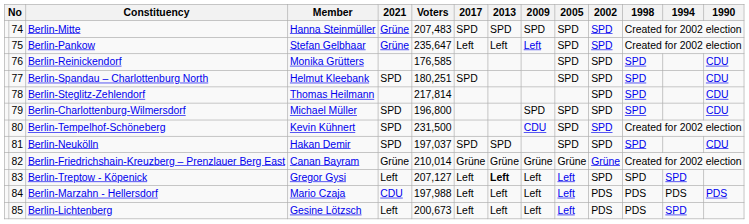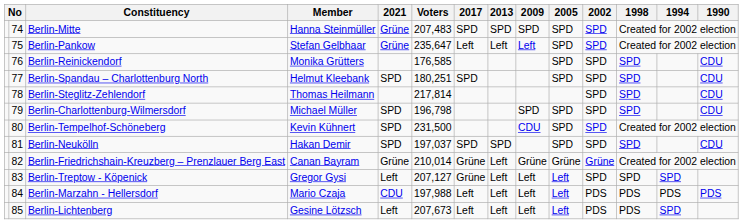(433, 111) 196,800 -> (433, 111) 196,798
(504, 161) Grüne -> (499, 161) Left
(465, 177) Left -> (471, 177) Grüne
(500, 177) bold -> (499, 177) normal
(433, 210) 200,673 -> (433, 210) 207,673
